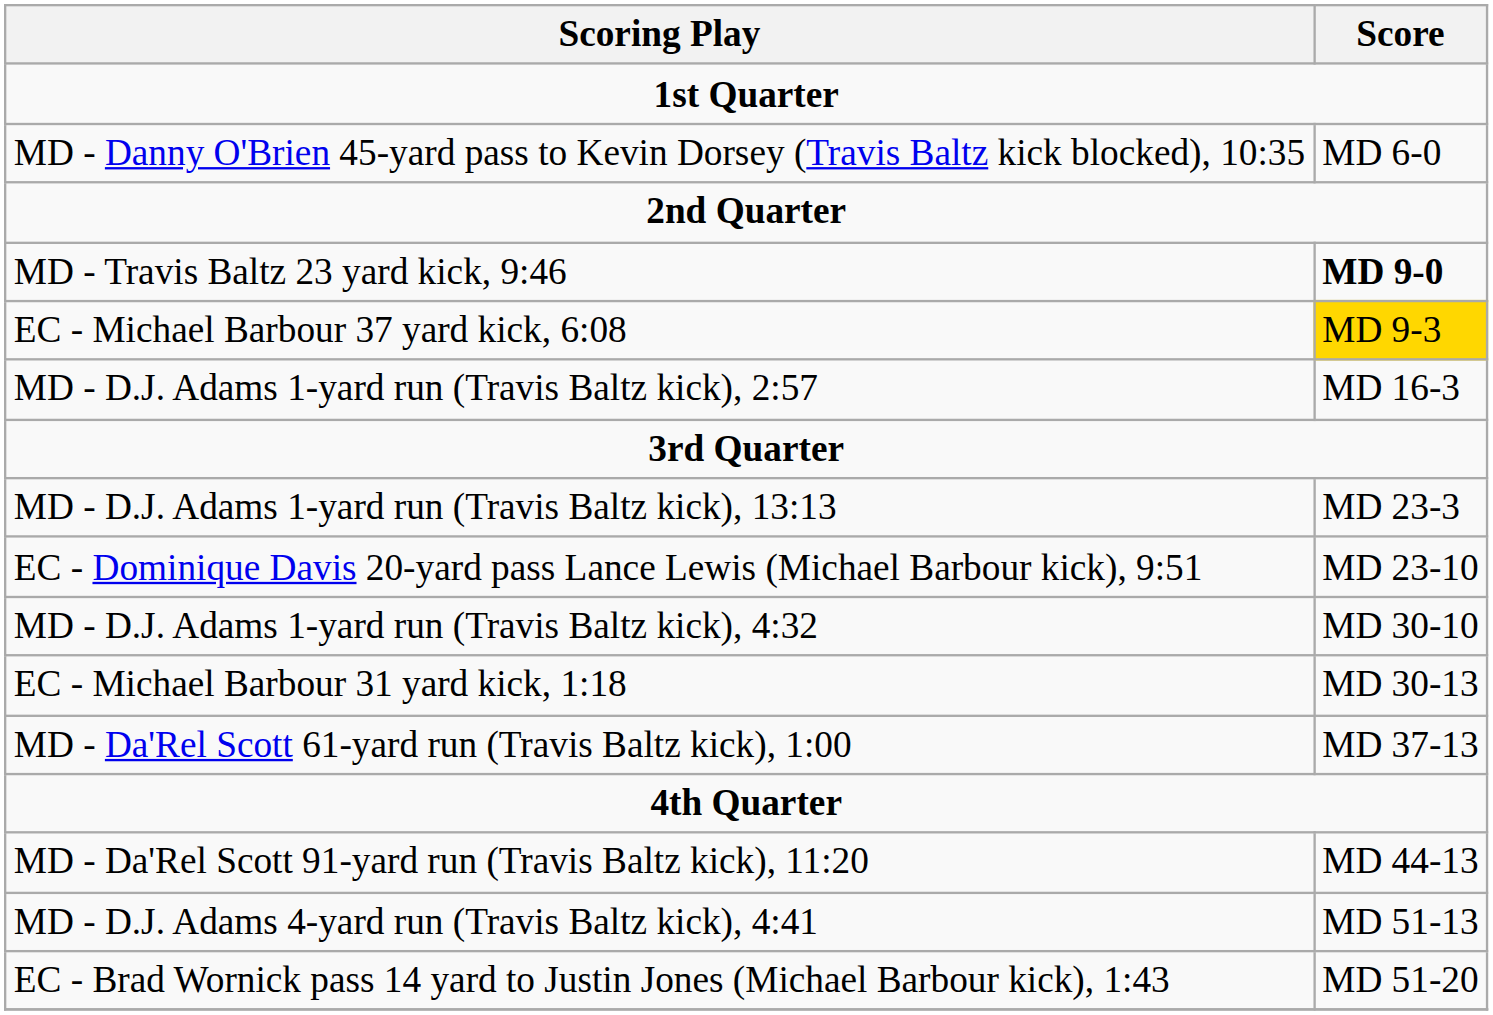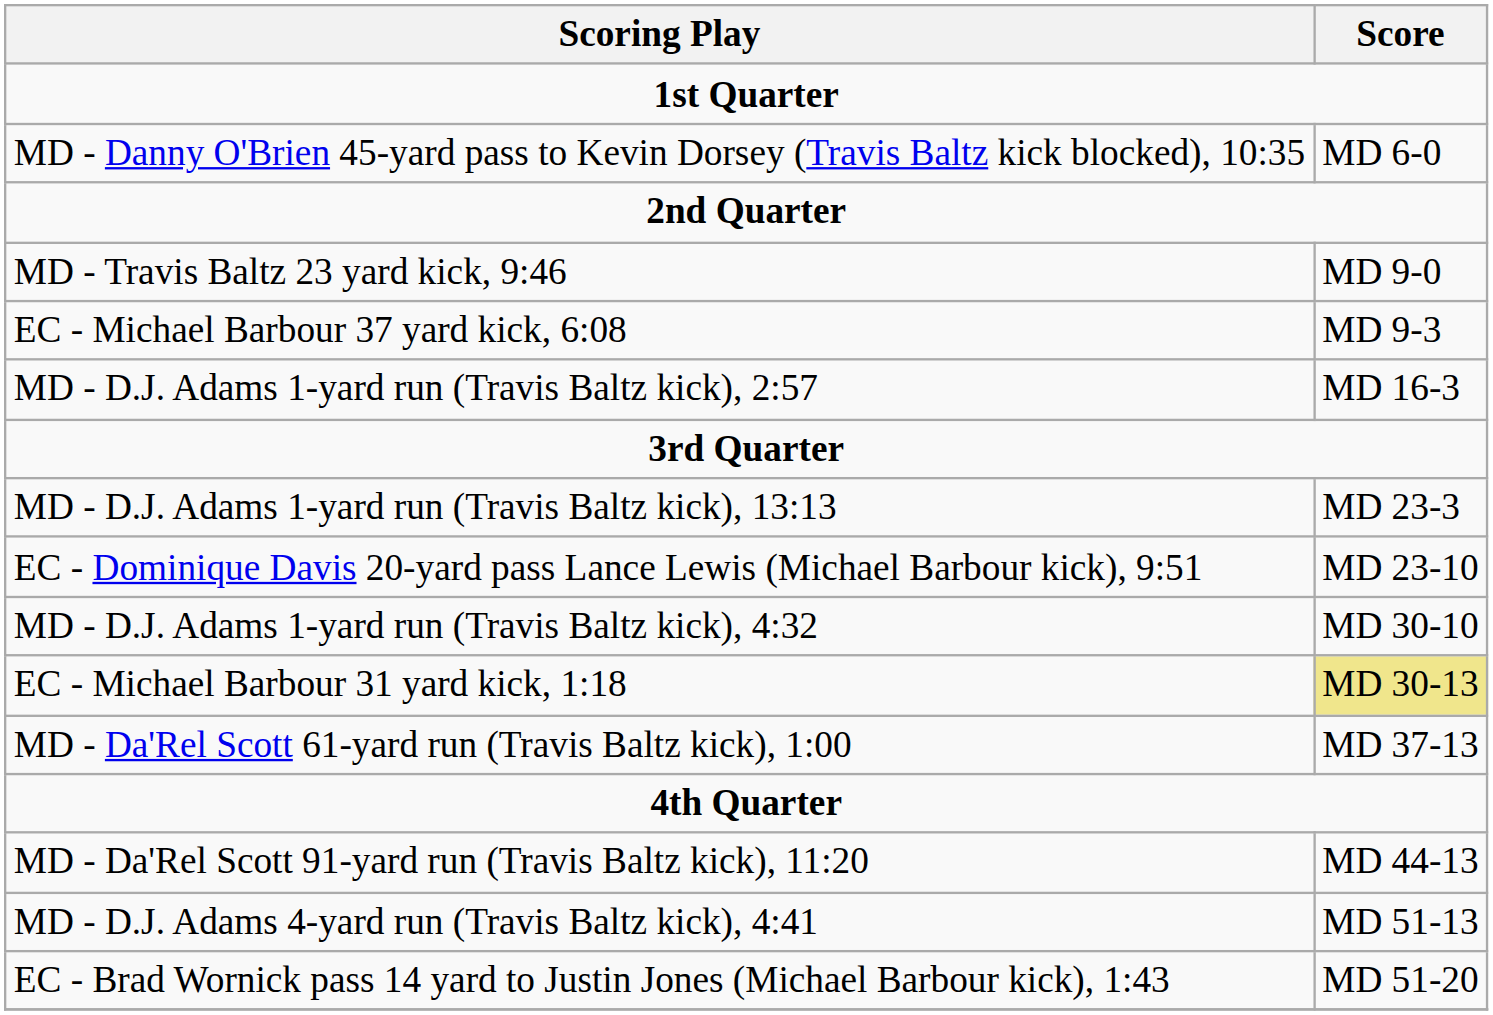(1383, 270) bold -> (1382, 270) normal
(1382, 329) gold background -> (1382, 329) no background
(1400, 684) no background -> (1400, 684) khaki background
